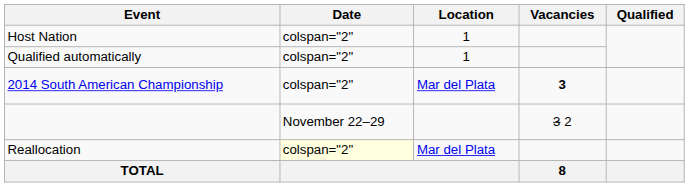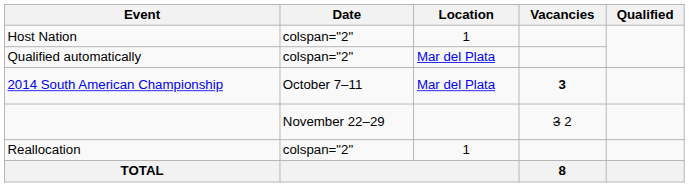(466, 57) 1 -> (456, 57) Mar del Plata
(318, 85) colspan="2" -> (323, 85) October 7–11
(318, 150) lightyellow background -> (318, 150) no background
(456, 150) Mar del Plata -> (466, 150) 1
